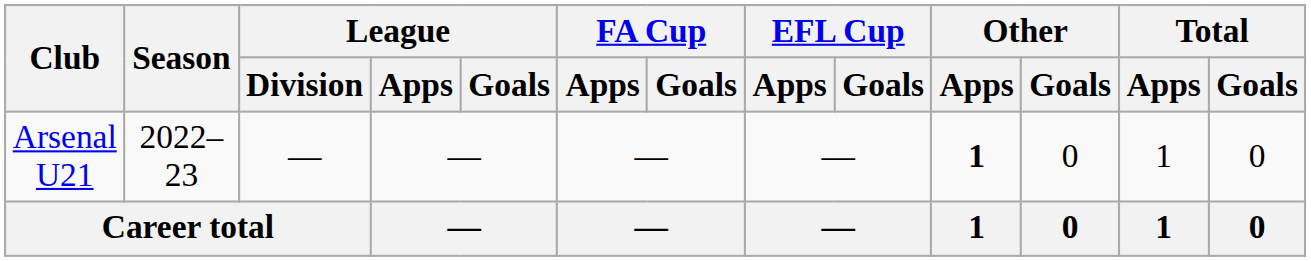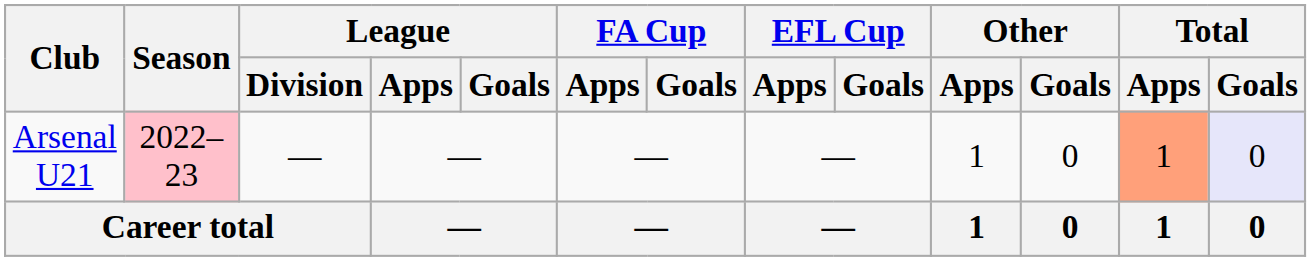(181, 155) no background -> (181, 155) pink background
(977, 155) bold -> (977, 155) normal
(1164, 155) no background -> (1164, 155) lightsalmon background
(1257, 155) no background -> (1257, 155) lavender background
